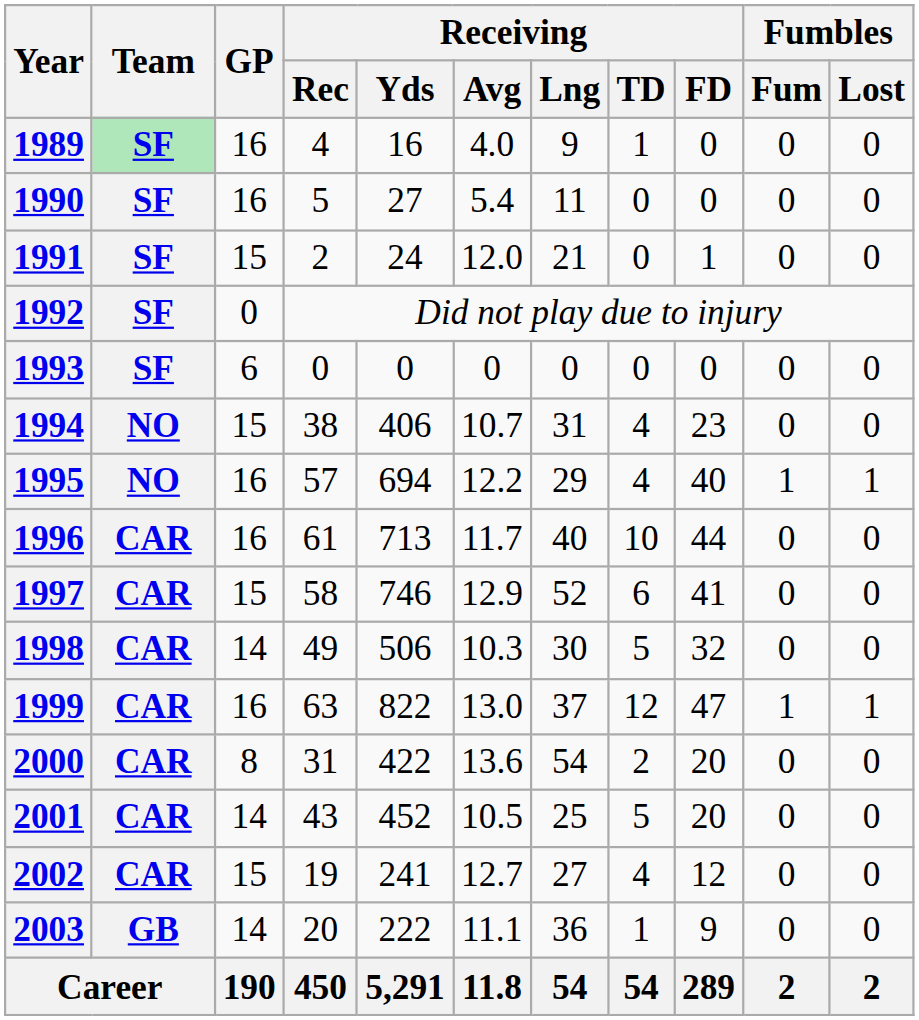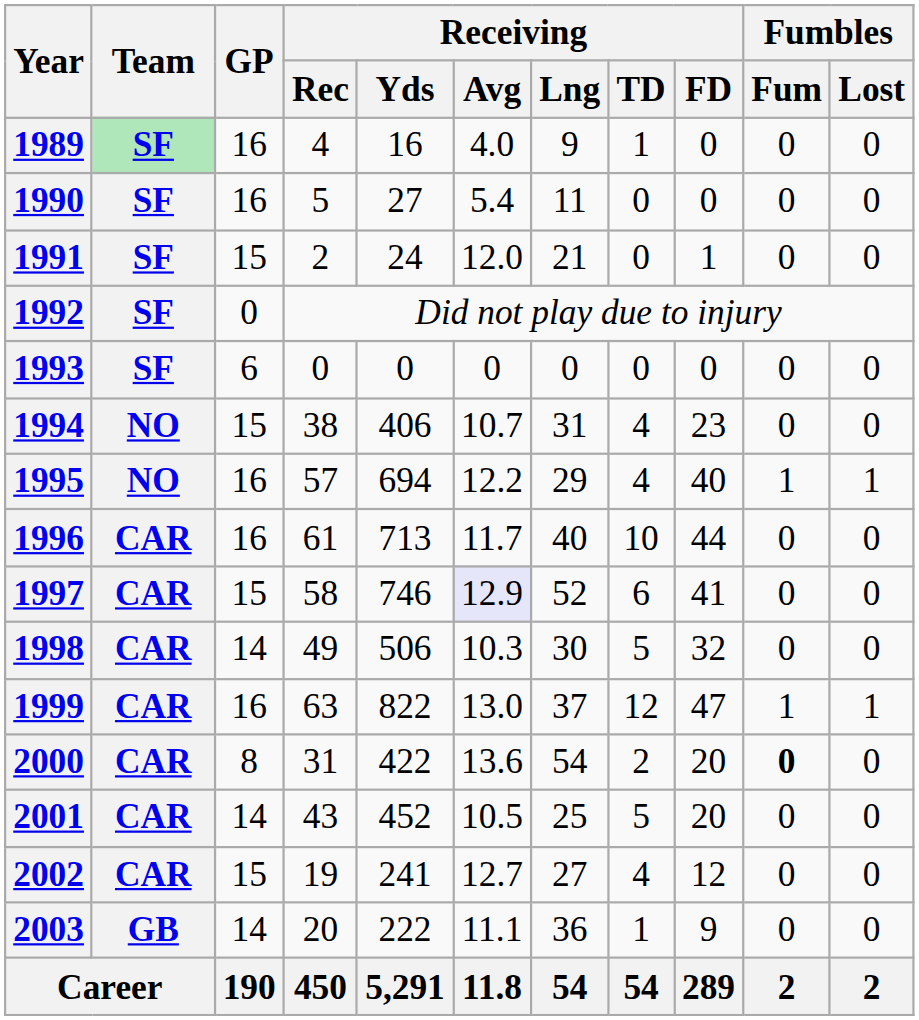(492, 593) no background -> (492, 593) lavender background
(787, 761) normal -> (787, 761) bold
